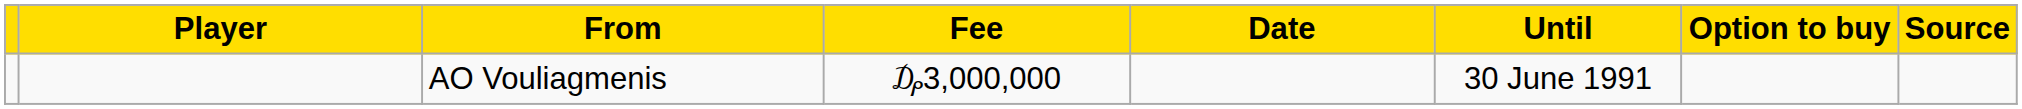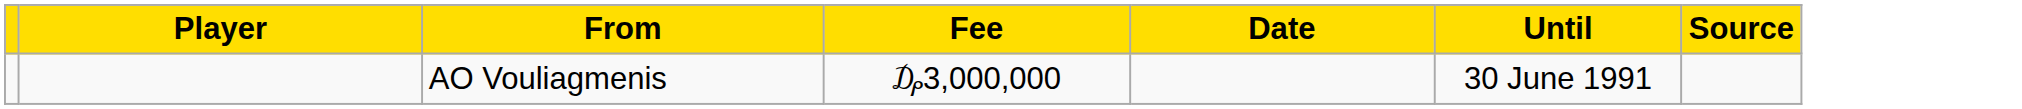- column: (1790, 29)
